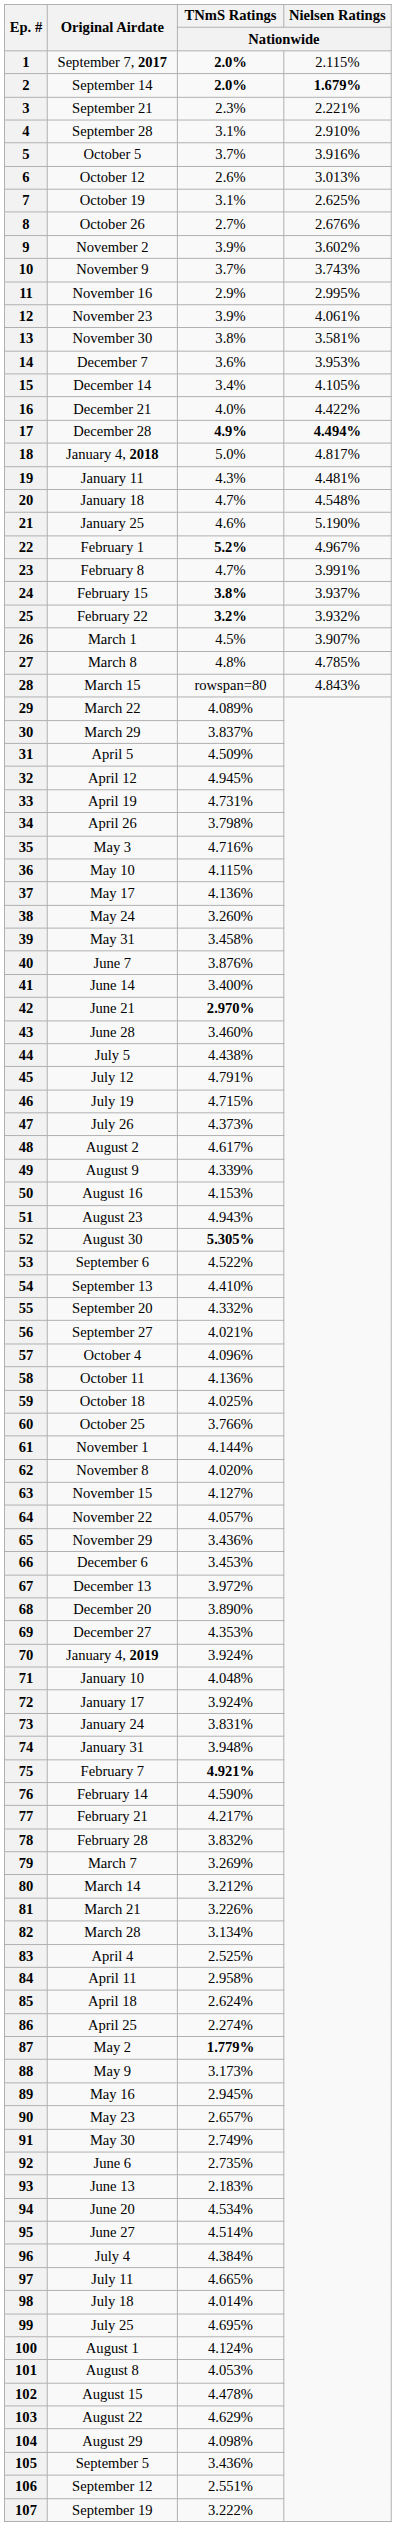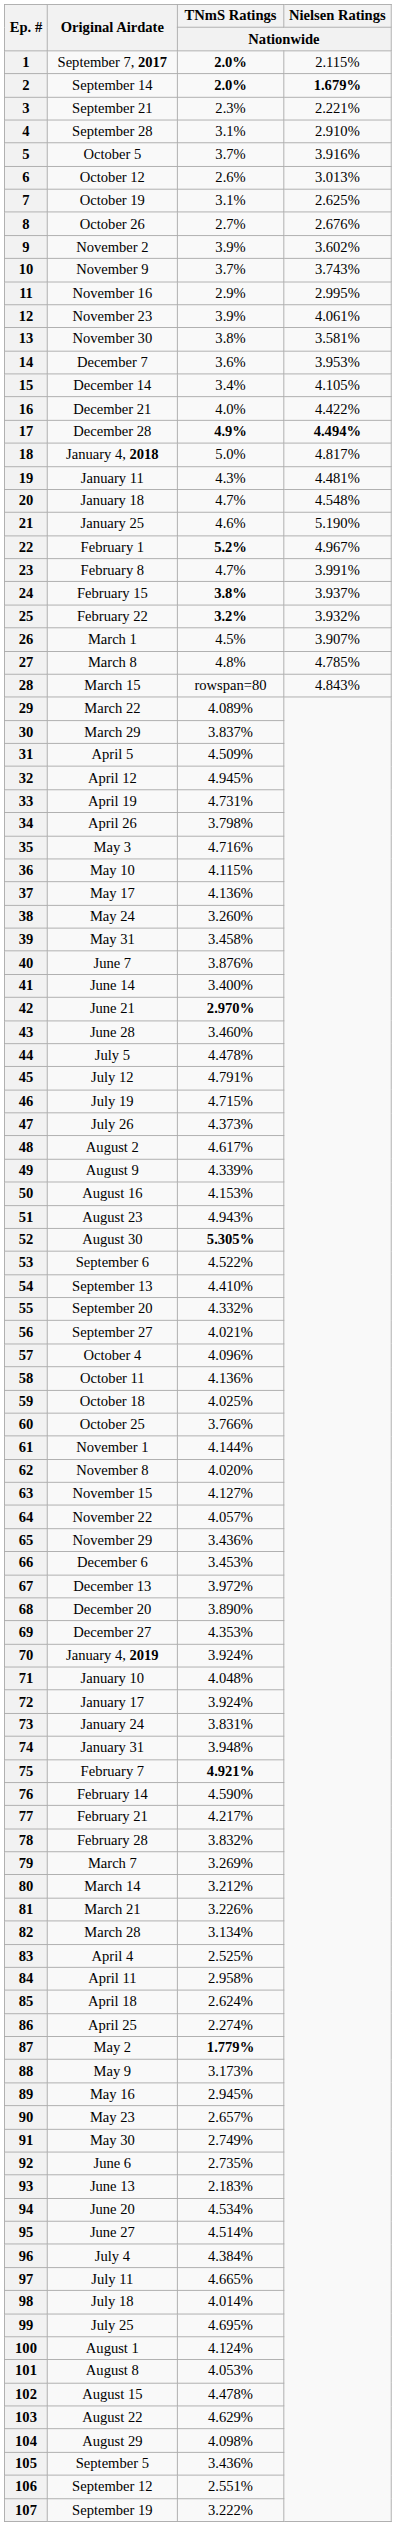(231, 1055) 4.438% -> (231, 1055) 4.478%
